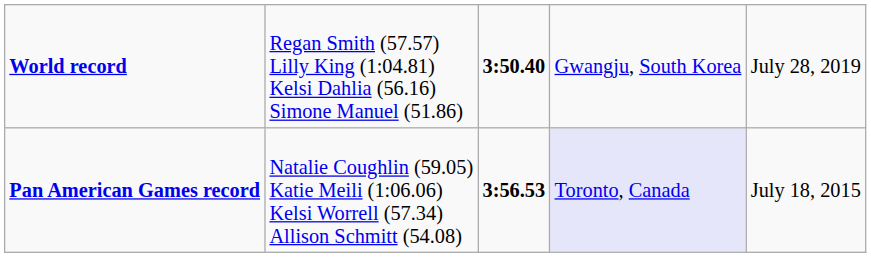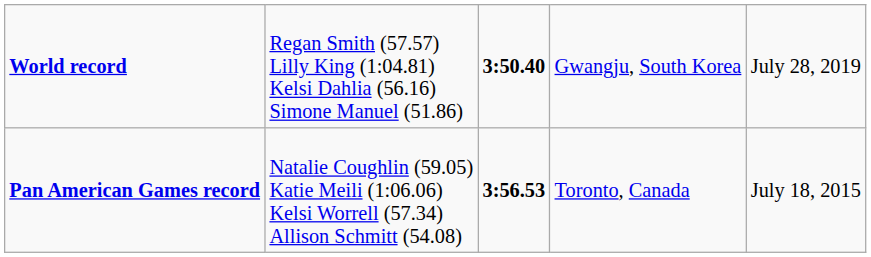(622, 189) lavender background -> (622, 189) no background
